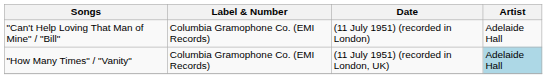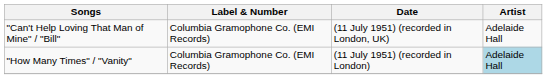(393, 33) (11 July 1951) (recorded in London) -> (393, 33) (11 July 1951) (recorded in London, UK)
(393, 60) (11 July 1951) (recorded in London, UK) -> (393, 60) (11 July 1951) (recorded in London)
